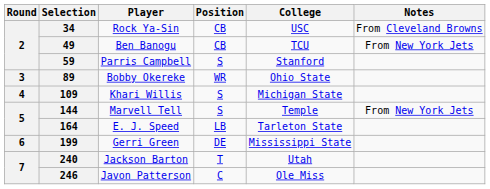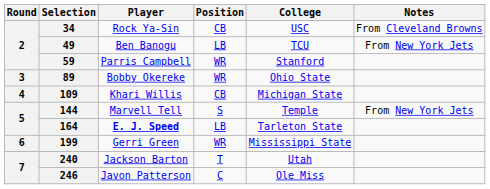(220, 45) CB -> (220, 45) LB
(220, 61) S -> (220, 61) WR
(220, 94) S -> (220, 94) CB
(146, 127) normal -> (146, 127) bold
(220, 143) DE -> (220, 143) WR
